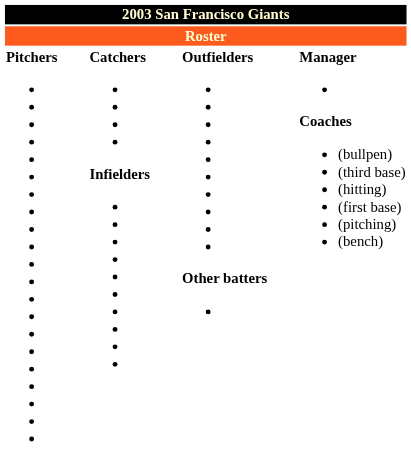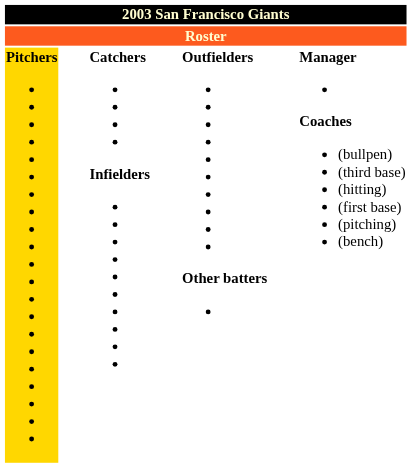(32, 248) no background -> (32, 248) gold background
